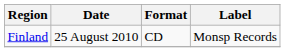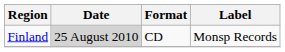(96, 36) no background -> (96, 36) lightgrey background
